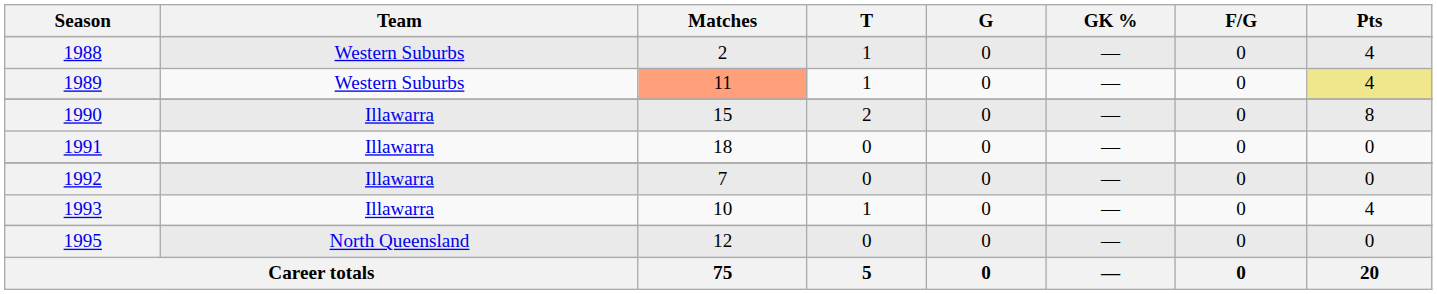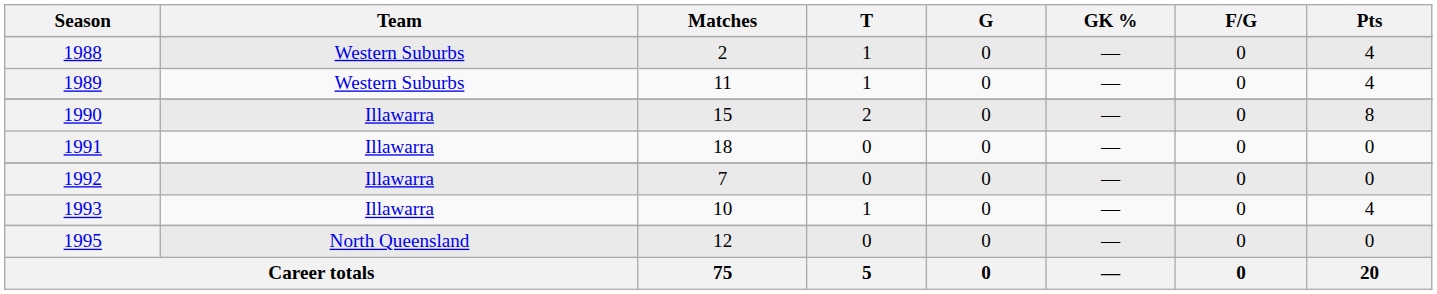(723, 83) lightsalmon background -> (723, 83) no background
(1370, 83) khaki background -> (1370, 83) no background
